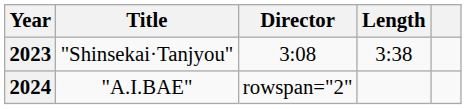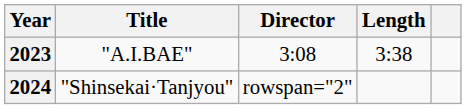(147, 53) "Shinsekai·Tanjyou" -> (147, 53) "A.I.BAE"
(147, 86) "A.I.BAE" -> (147, 86) "Shinsekai·Tanjyou"
